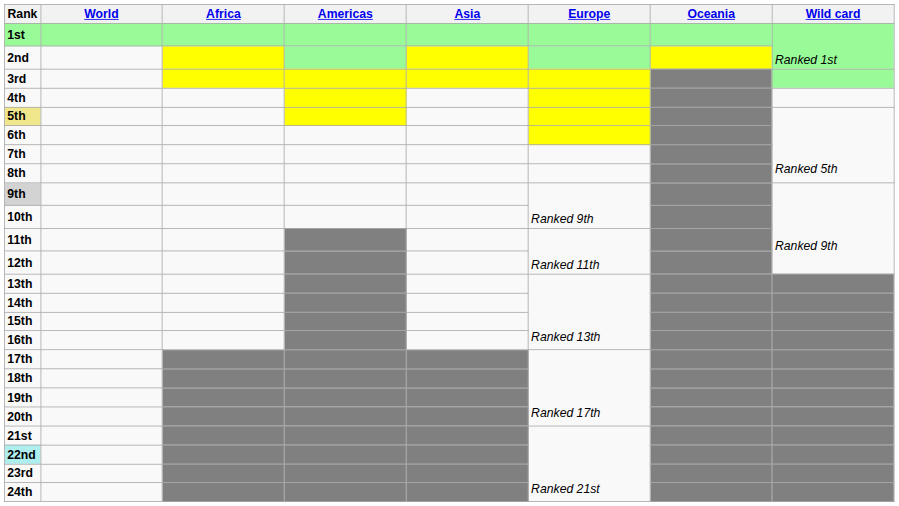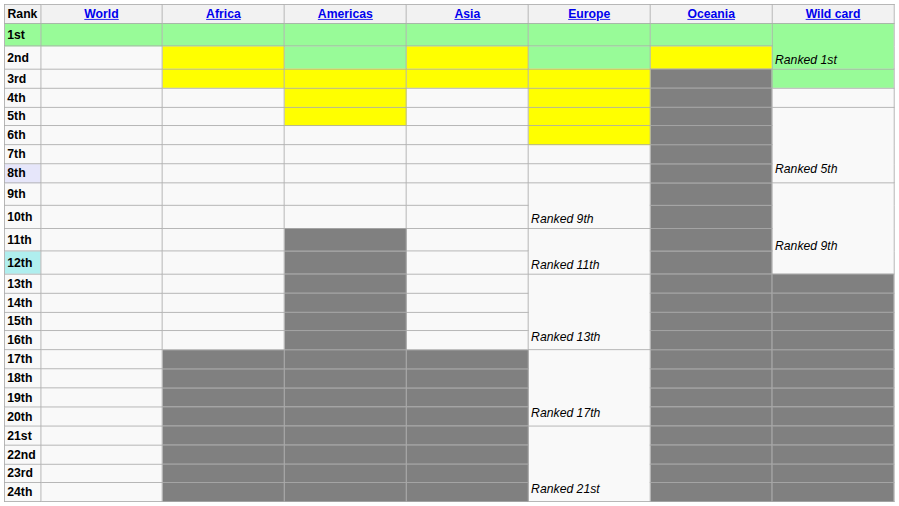(16, 116) khaki background -> (16, 116) no background
(16, 173) no background -> (16, 173) lavender background
(16, 194) lightgrey background -> (16, 194) no background
(20, 262) no background -> (20, 262) paleturquoise background
(22, 454) paleturquoise background -> (22, 454) no background
